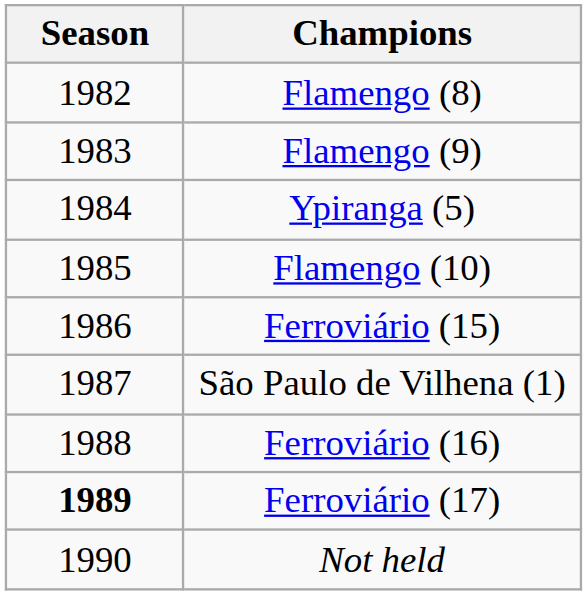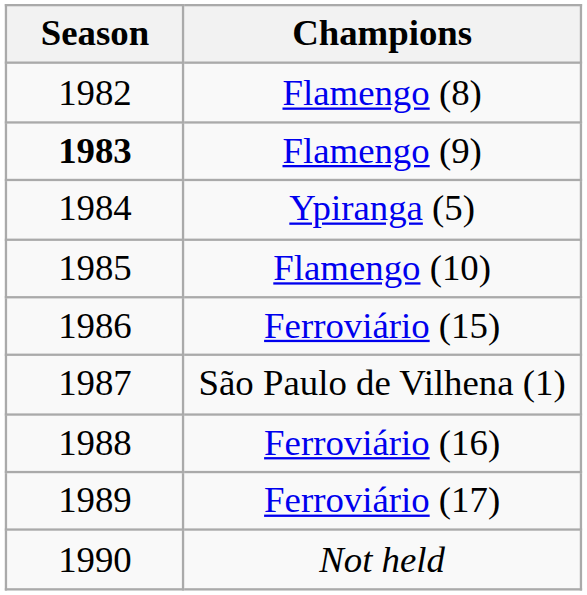(95, 150) normal -> (95, 150) bold
(95, 500) bold -> (95, 500) normal
